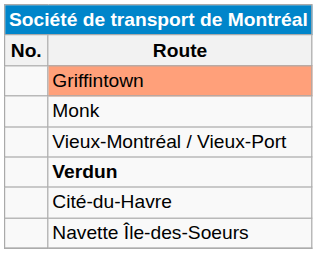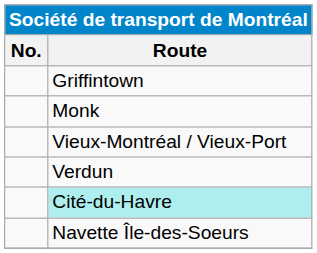(98, 80) lightsalmon background -> (98, 80) no background
(85, 171) bold -> (83, 171) normal
(112, 202) no background -> (112, 202) paleturquoise background
